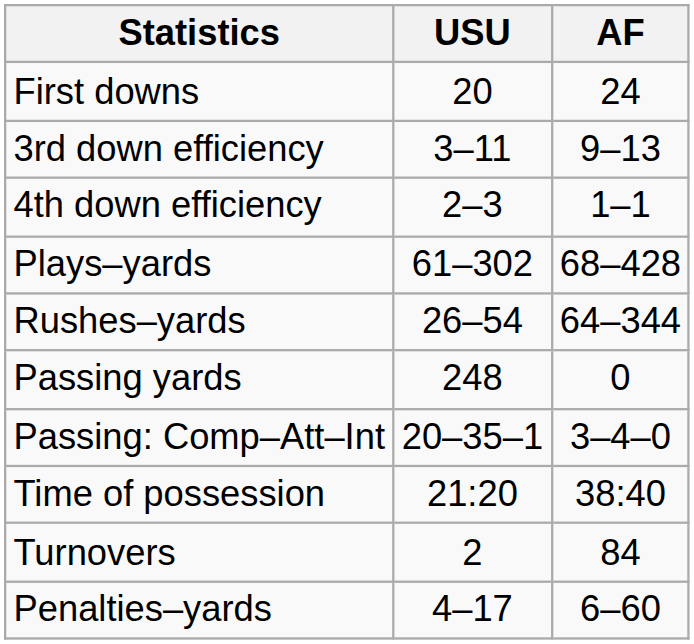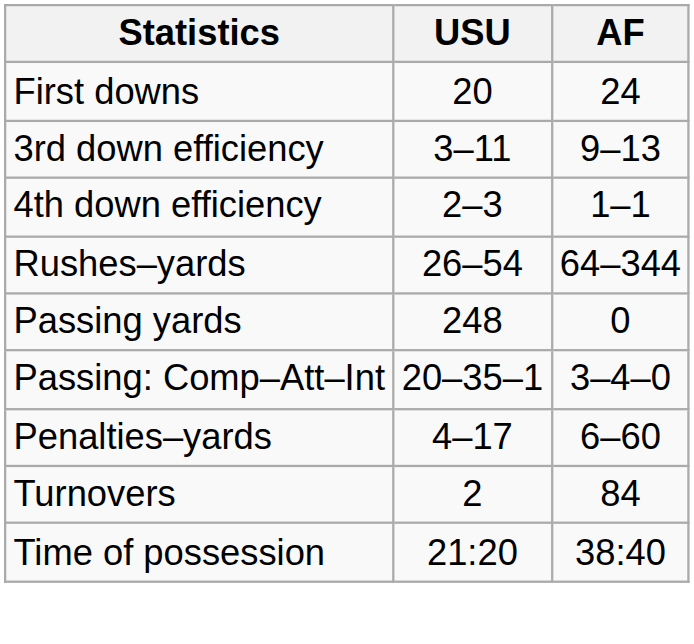- row: (112, 263)
rows swapped: (143, 609) <-> (169, 494)
